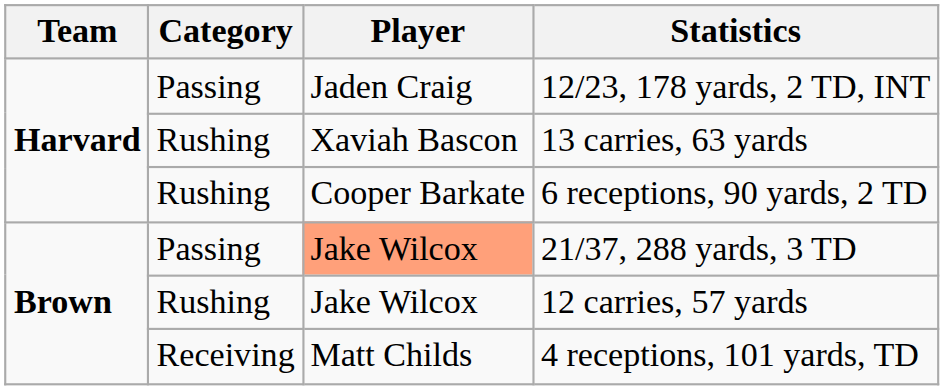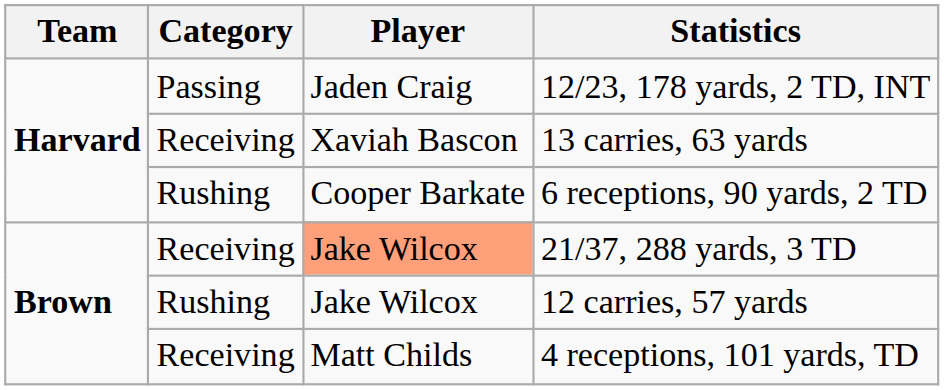(213, 139) Rushing -> (226, 139) Receiving
(209, 247) Passing -> (226, 247) Receiving
